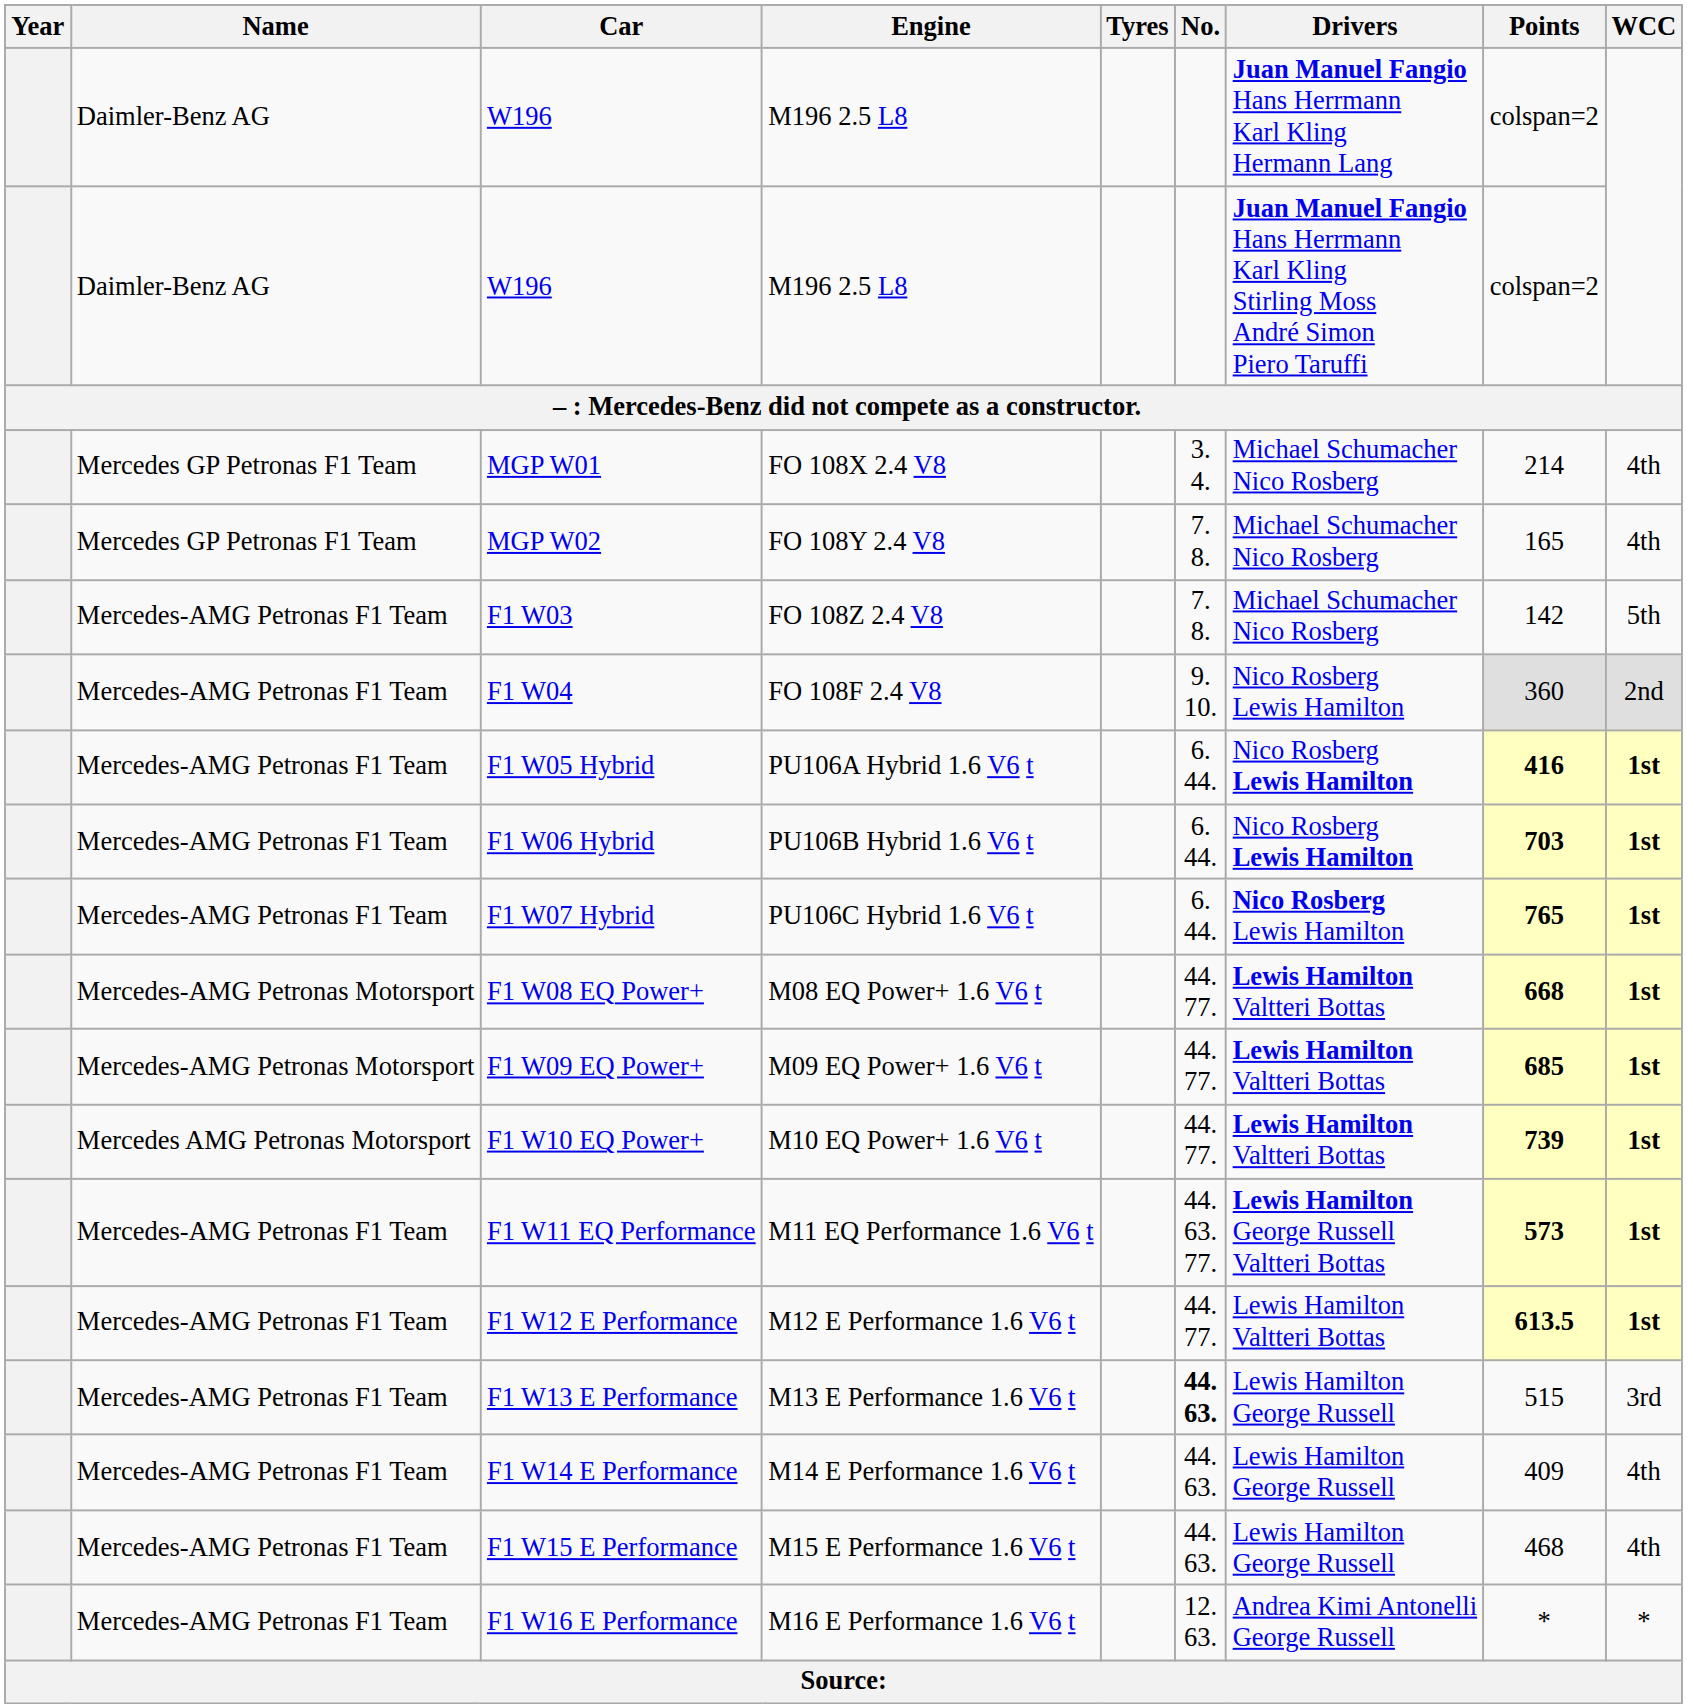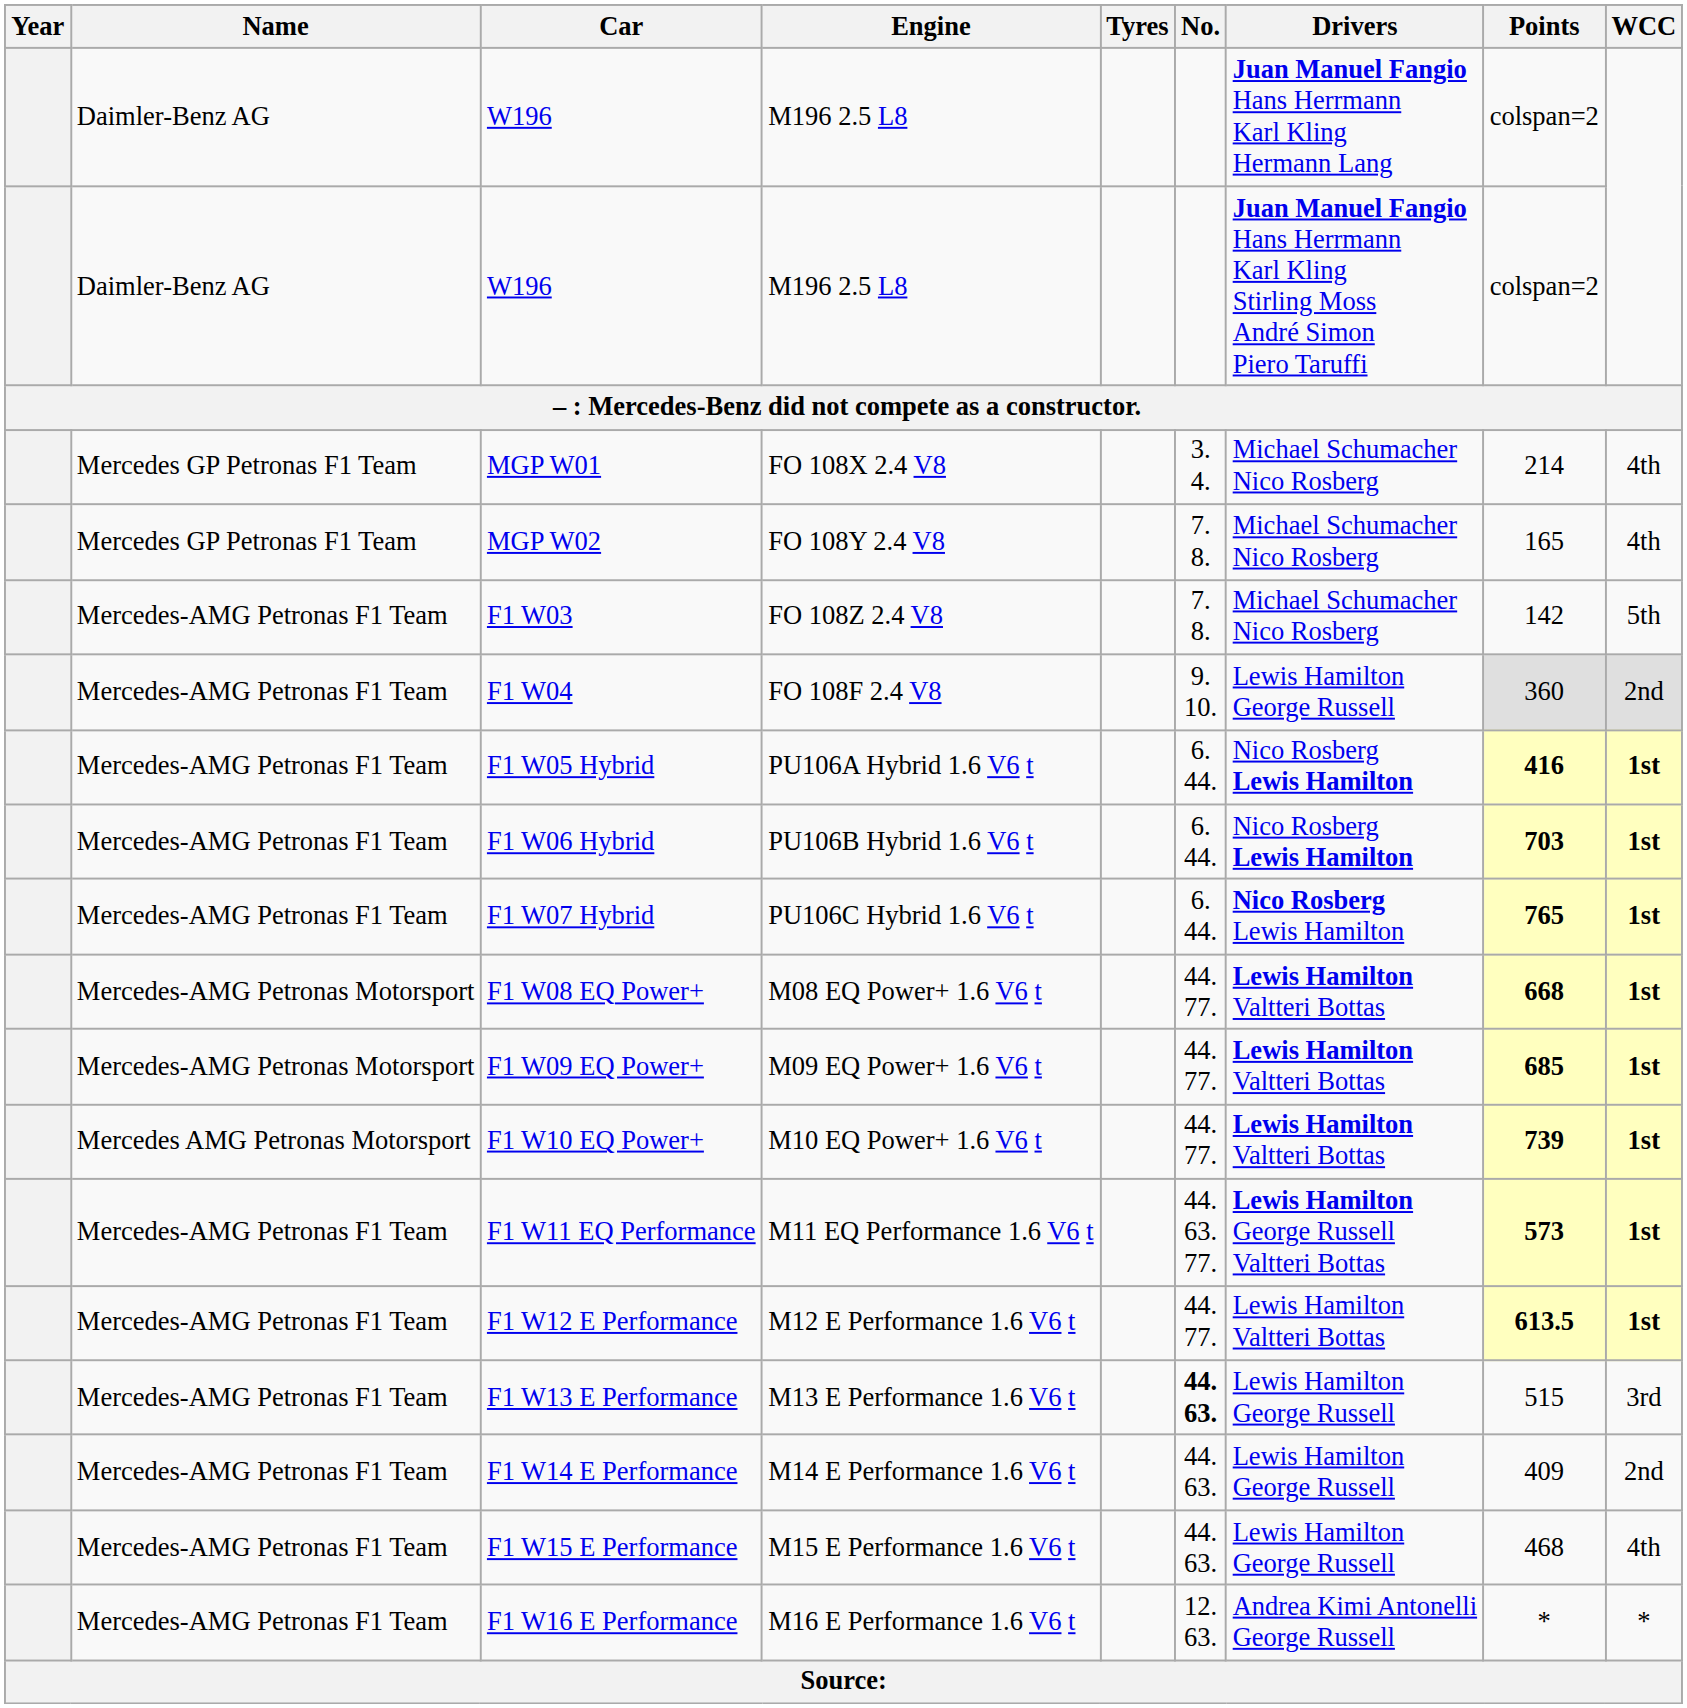(1318, 691) Nico Rosberg Lewis Hamilton -> (1318, 691) Lewis Hamilton George Russell
(1644, 1471) 4th -> (1644, 1471) 2nd
